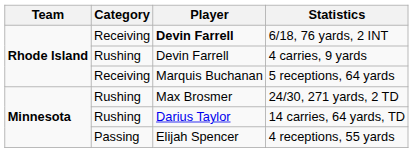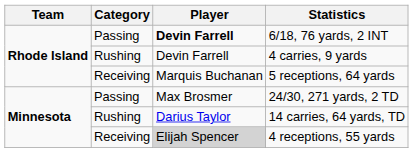(122, 35) Receiving -> (117, 35) Passing
(117, 96) Rushing -> (117, 96) Passing
(117, 137) Passing -> (122, 137) Receiving
(197, 137) no background -> (197, 137) lightgrey background
